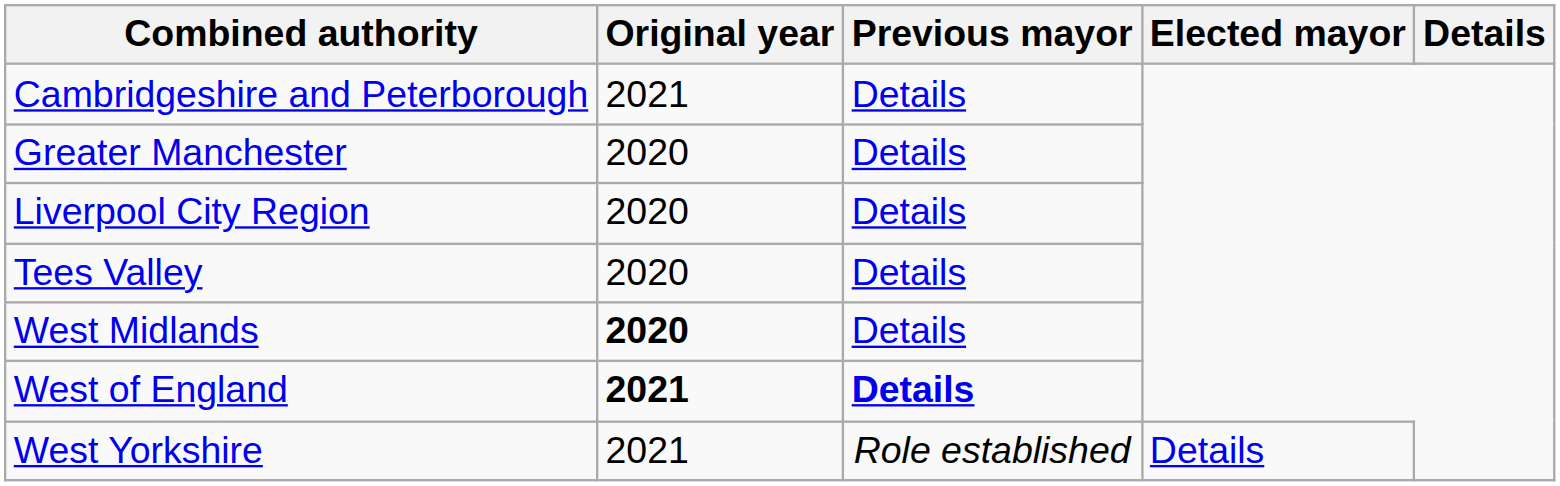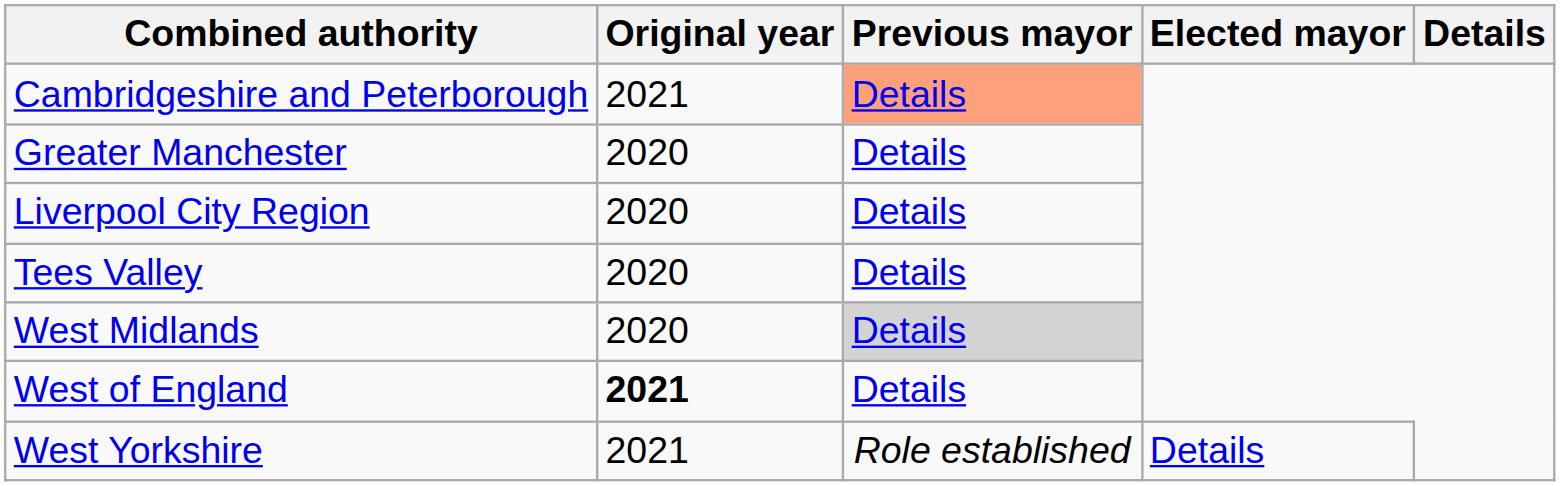(909, 93) no background -> (909, 93) lightsalmon background
(647, 331) bold -> (647, 331) normal
(909, 331) no background -> (909, 331) lightgrey background
(913, 390) bold -> (909, 390) normal
